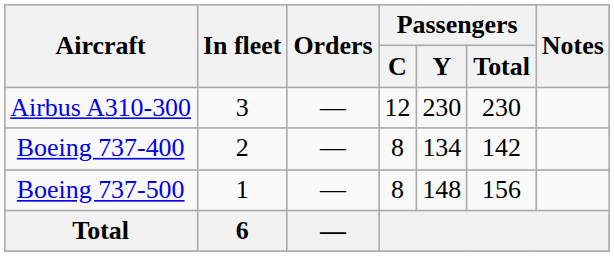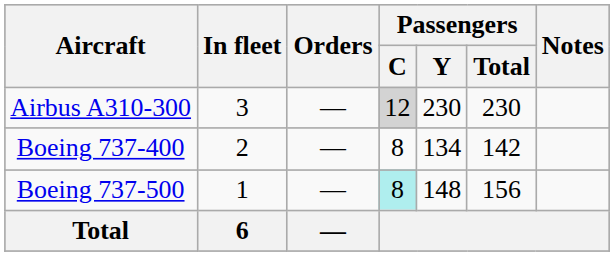(397, 107) no background -> (397, 107) lightgrey background
(397, 189) no background -> (397, 189) paleturquoise background
